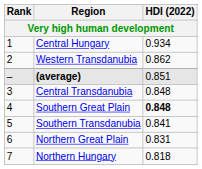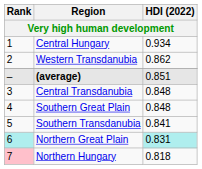(158, 108) bold -> (158, 108) normal
(9, 140) no background -> (9, 140) paleturquoise background
(158, 140) no background -> (158, 140) paleturquoise background
(9, 156) no background -> (9, 156) pink background
